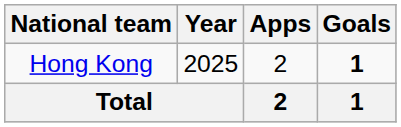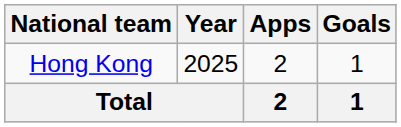(357, 63) bold -> (357, 63) normal
